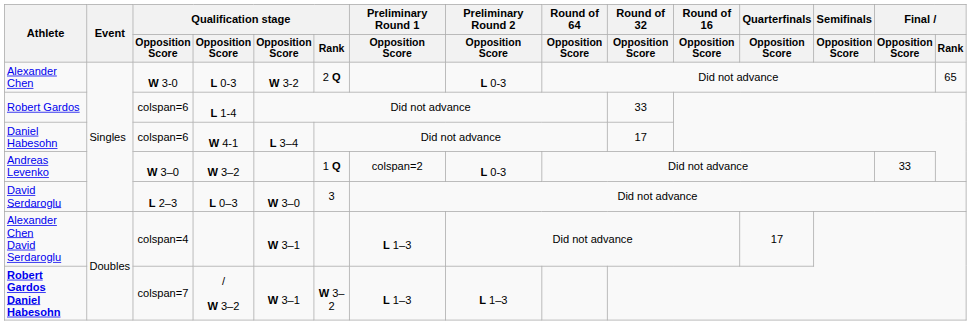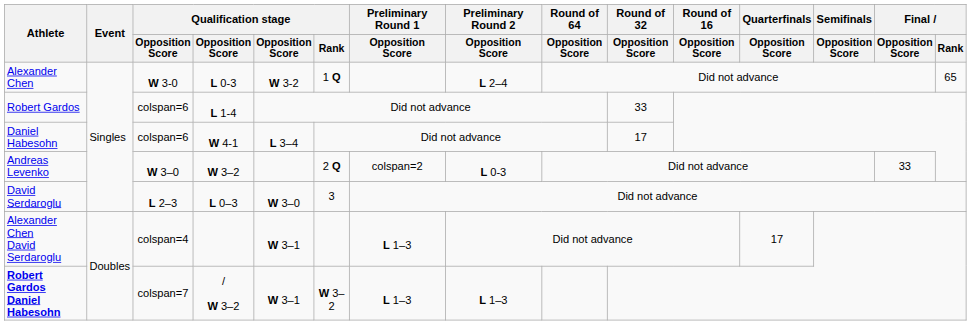(332, 78) 2 Q -> (332, 78) 1 Q
(493, 84) L 0-3 -> (493, 84) L 2–4
(332, 167) 1 Q -> (332, 167) 2 Q
